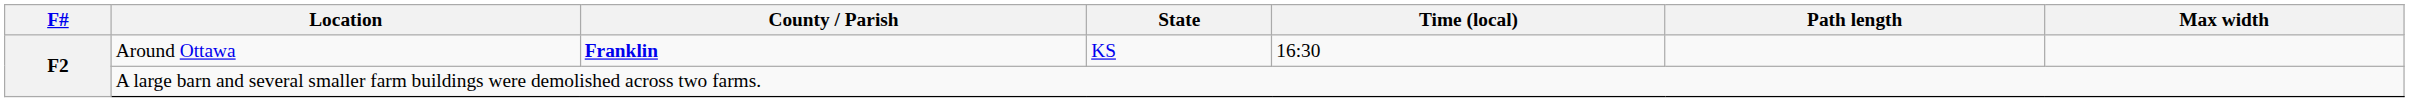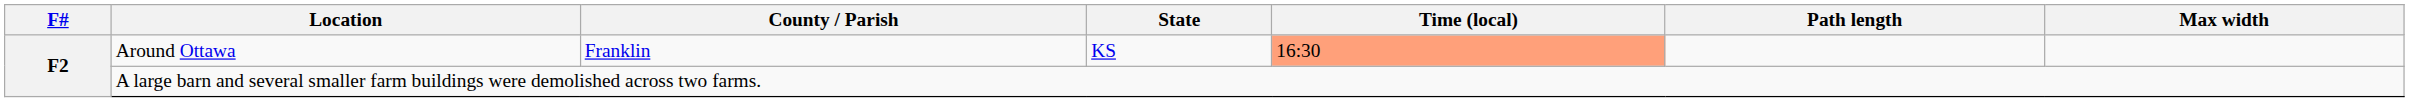(621, 50) bold -> (618, 50) normal
(1298, 50) no background -> (1298, 50) lightsalmon background
